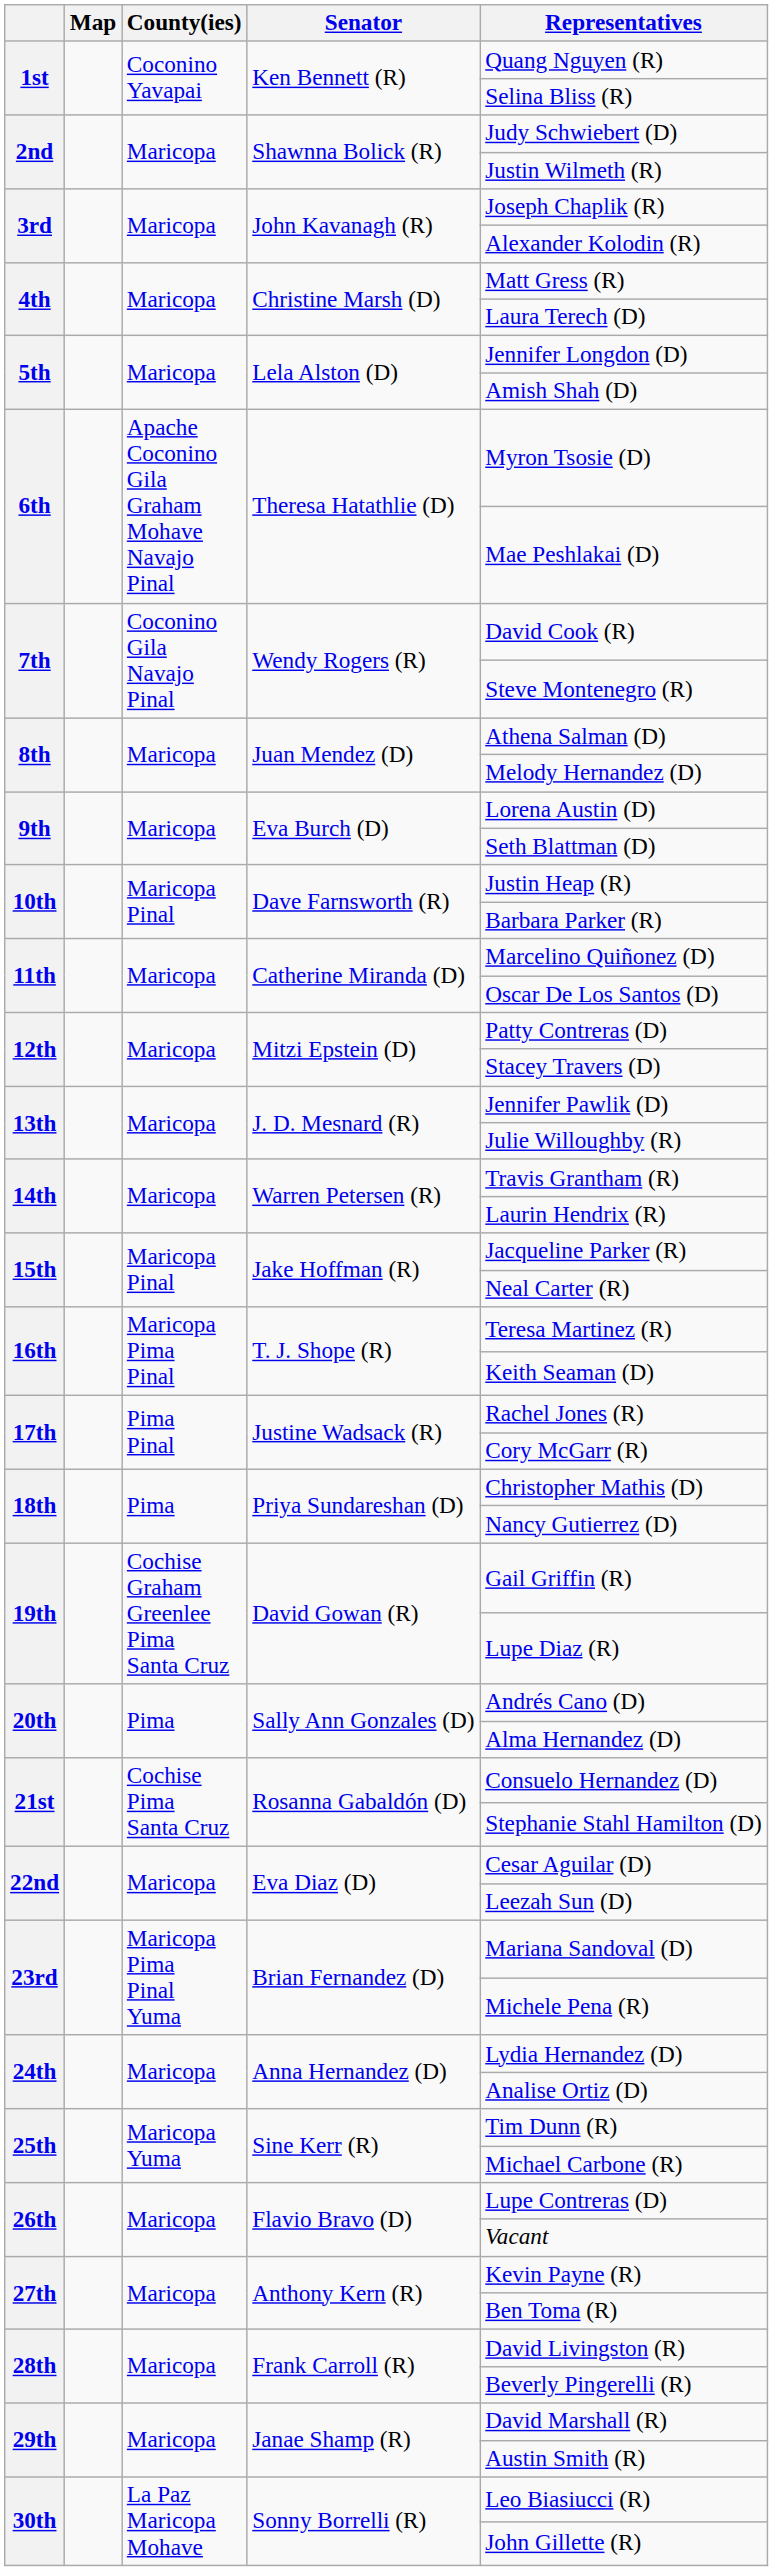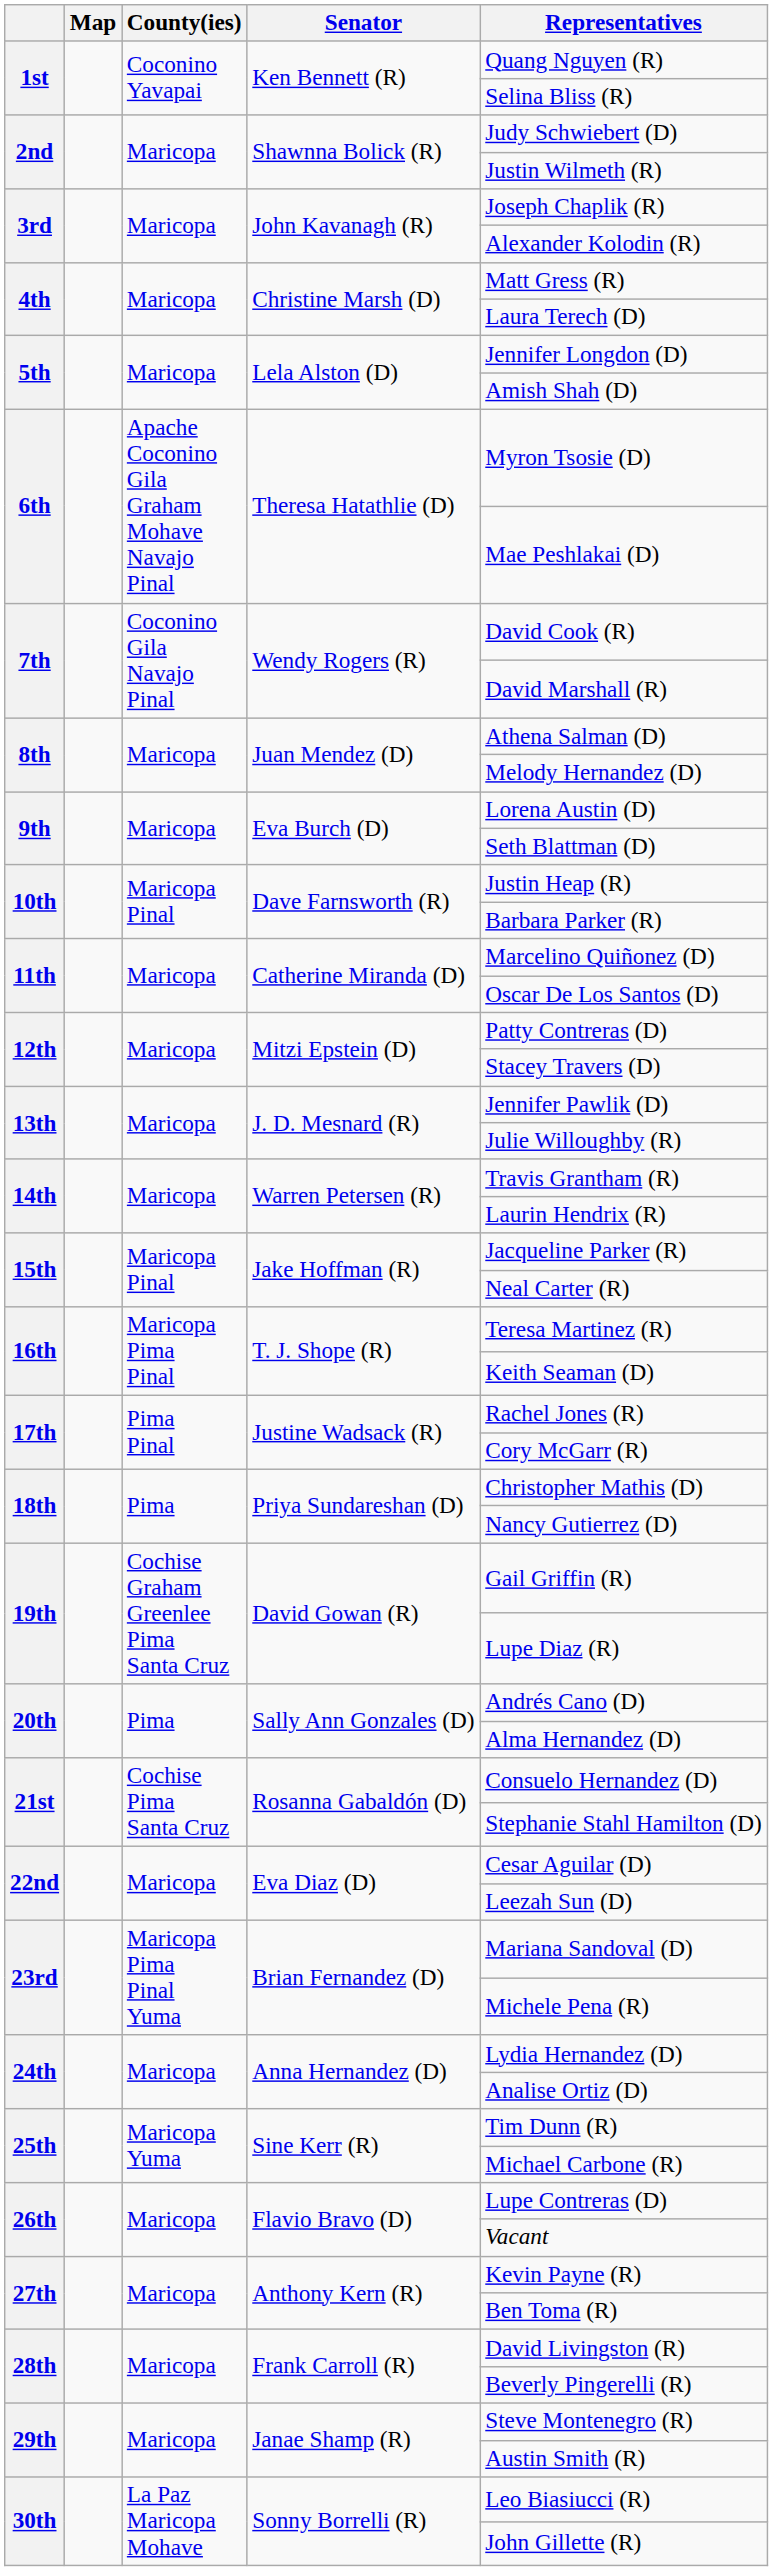(589, 688) Steve Montenegro (R) -> (576, 688) David Marshall (R)
(576, 2421) David Marshall (R) -> (589, 2421) Steve Montenegro (R)
